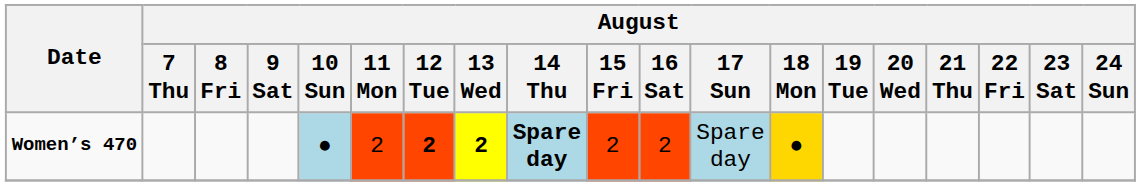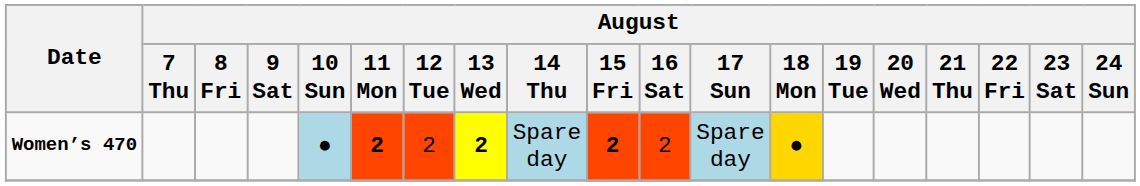(377, 146) normal -> (377, 146) bold
(429, 146) bold -> (429, 146) normal
(547, 146) bold -> (547, 146) normal
(613, 146) normal -> (613, 146) bold
